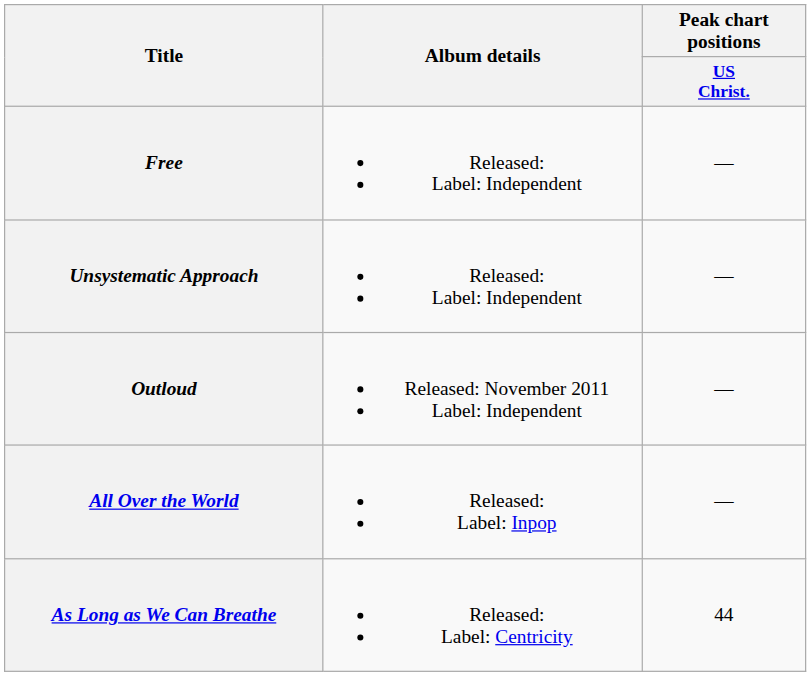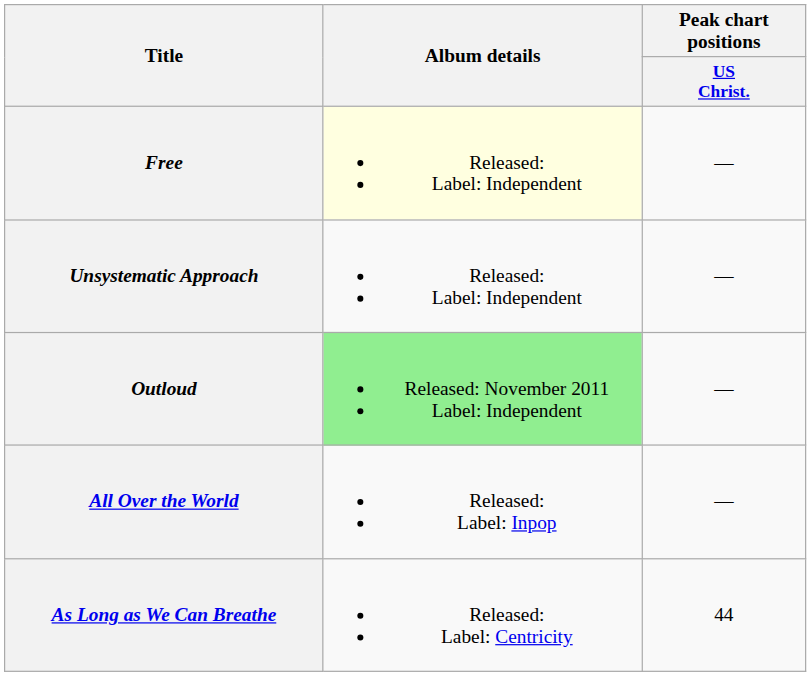(483, 174) no background -> (483, 174) lightyellow background
(483, 400) no background -> (483, 400) lightgreen background
